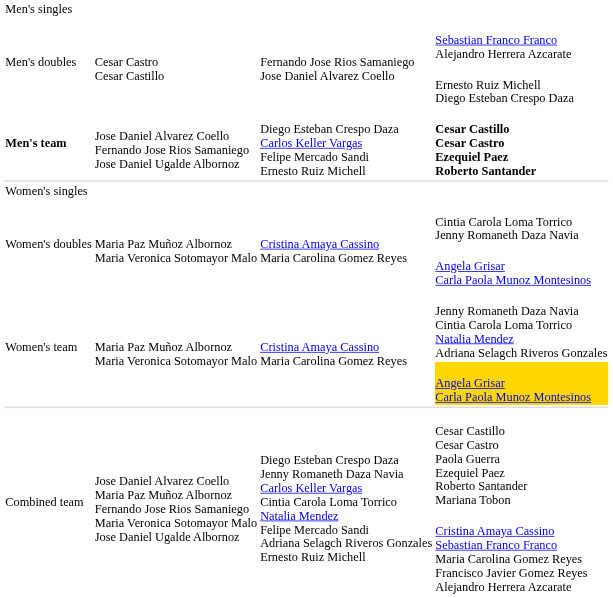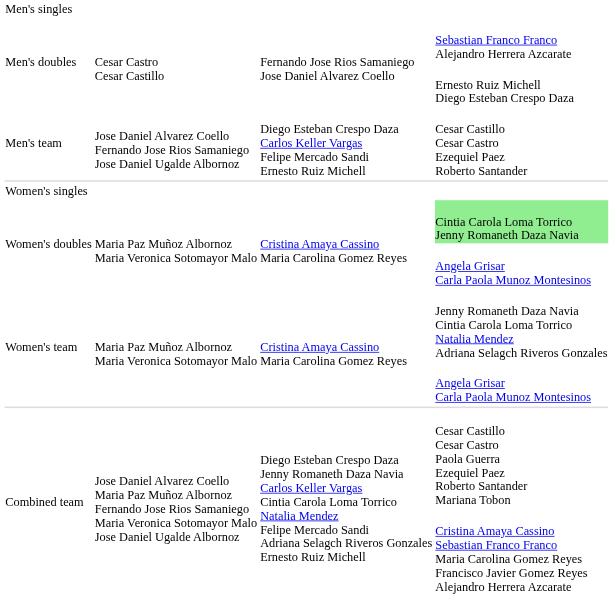(36, 143) bold -> (34, 143) normal
(486, 150) bold -> (481, 150) normal
(507, 228) no background -> (507, 228) lightgreen background
(513, 390) gold background -> (513, 390) no background
